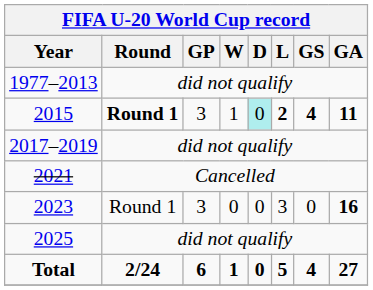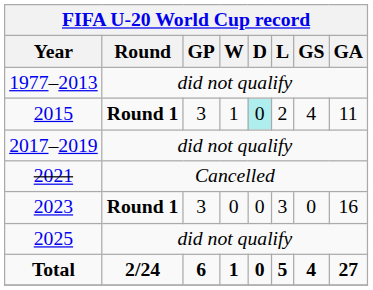(282, 113) bold -> (282, 113) normal
(311, 113) bold -> (311, 113) normal
(348, 113) bold -> (348, 113) normal
(143, 207) normal -> (143, 207) bold
(348, 207) bold -> (348, 207) normal
